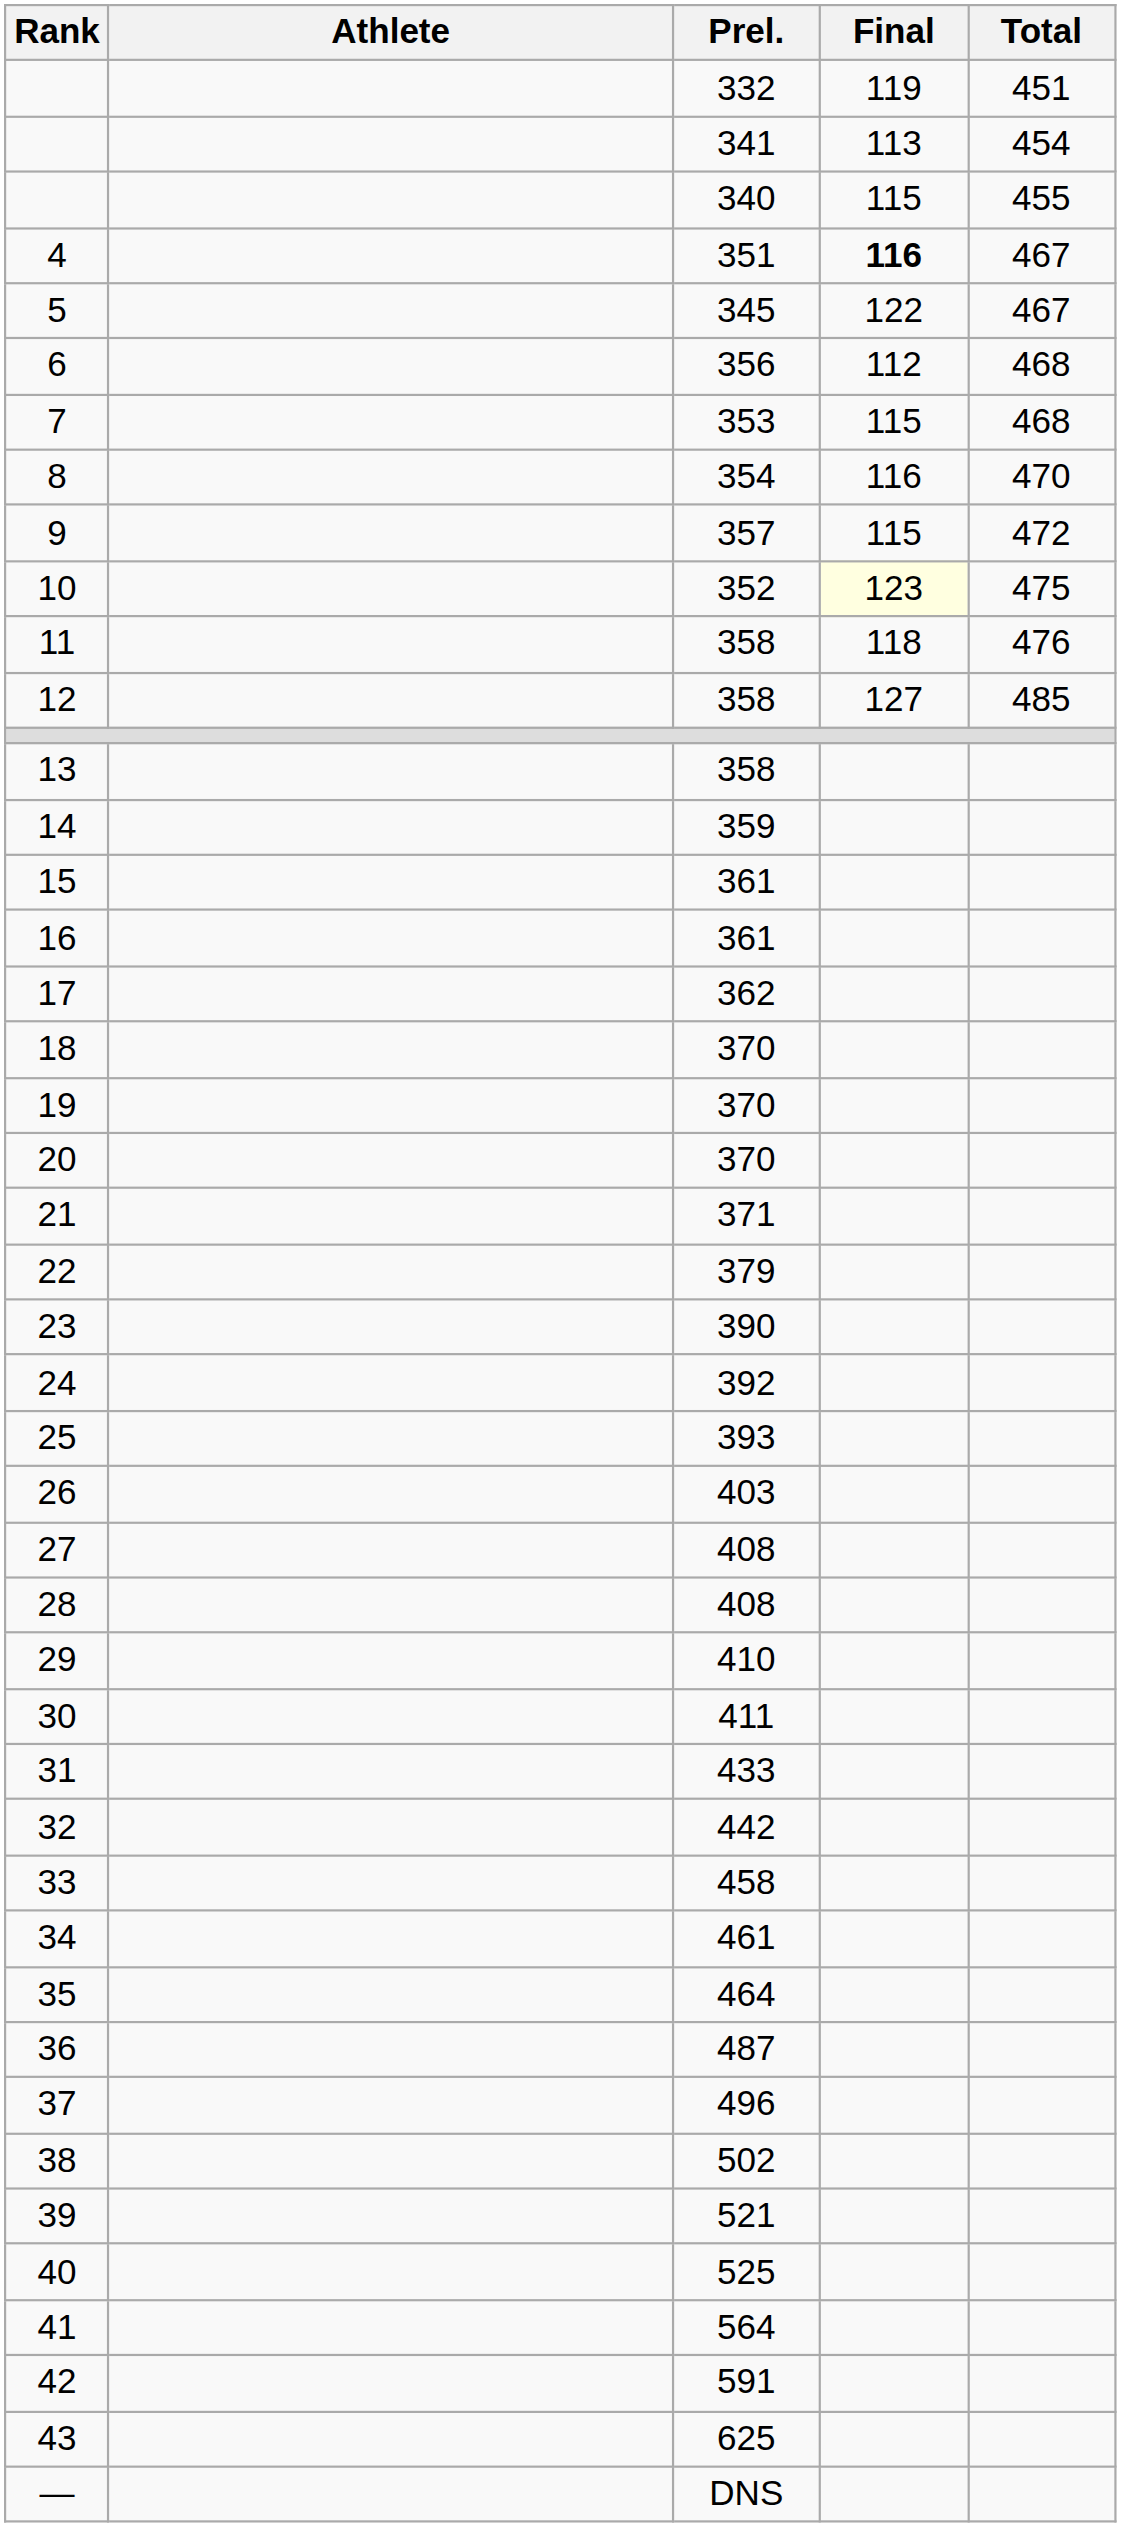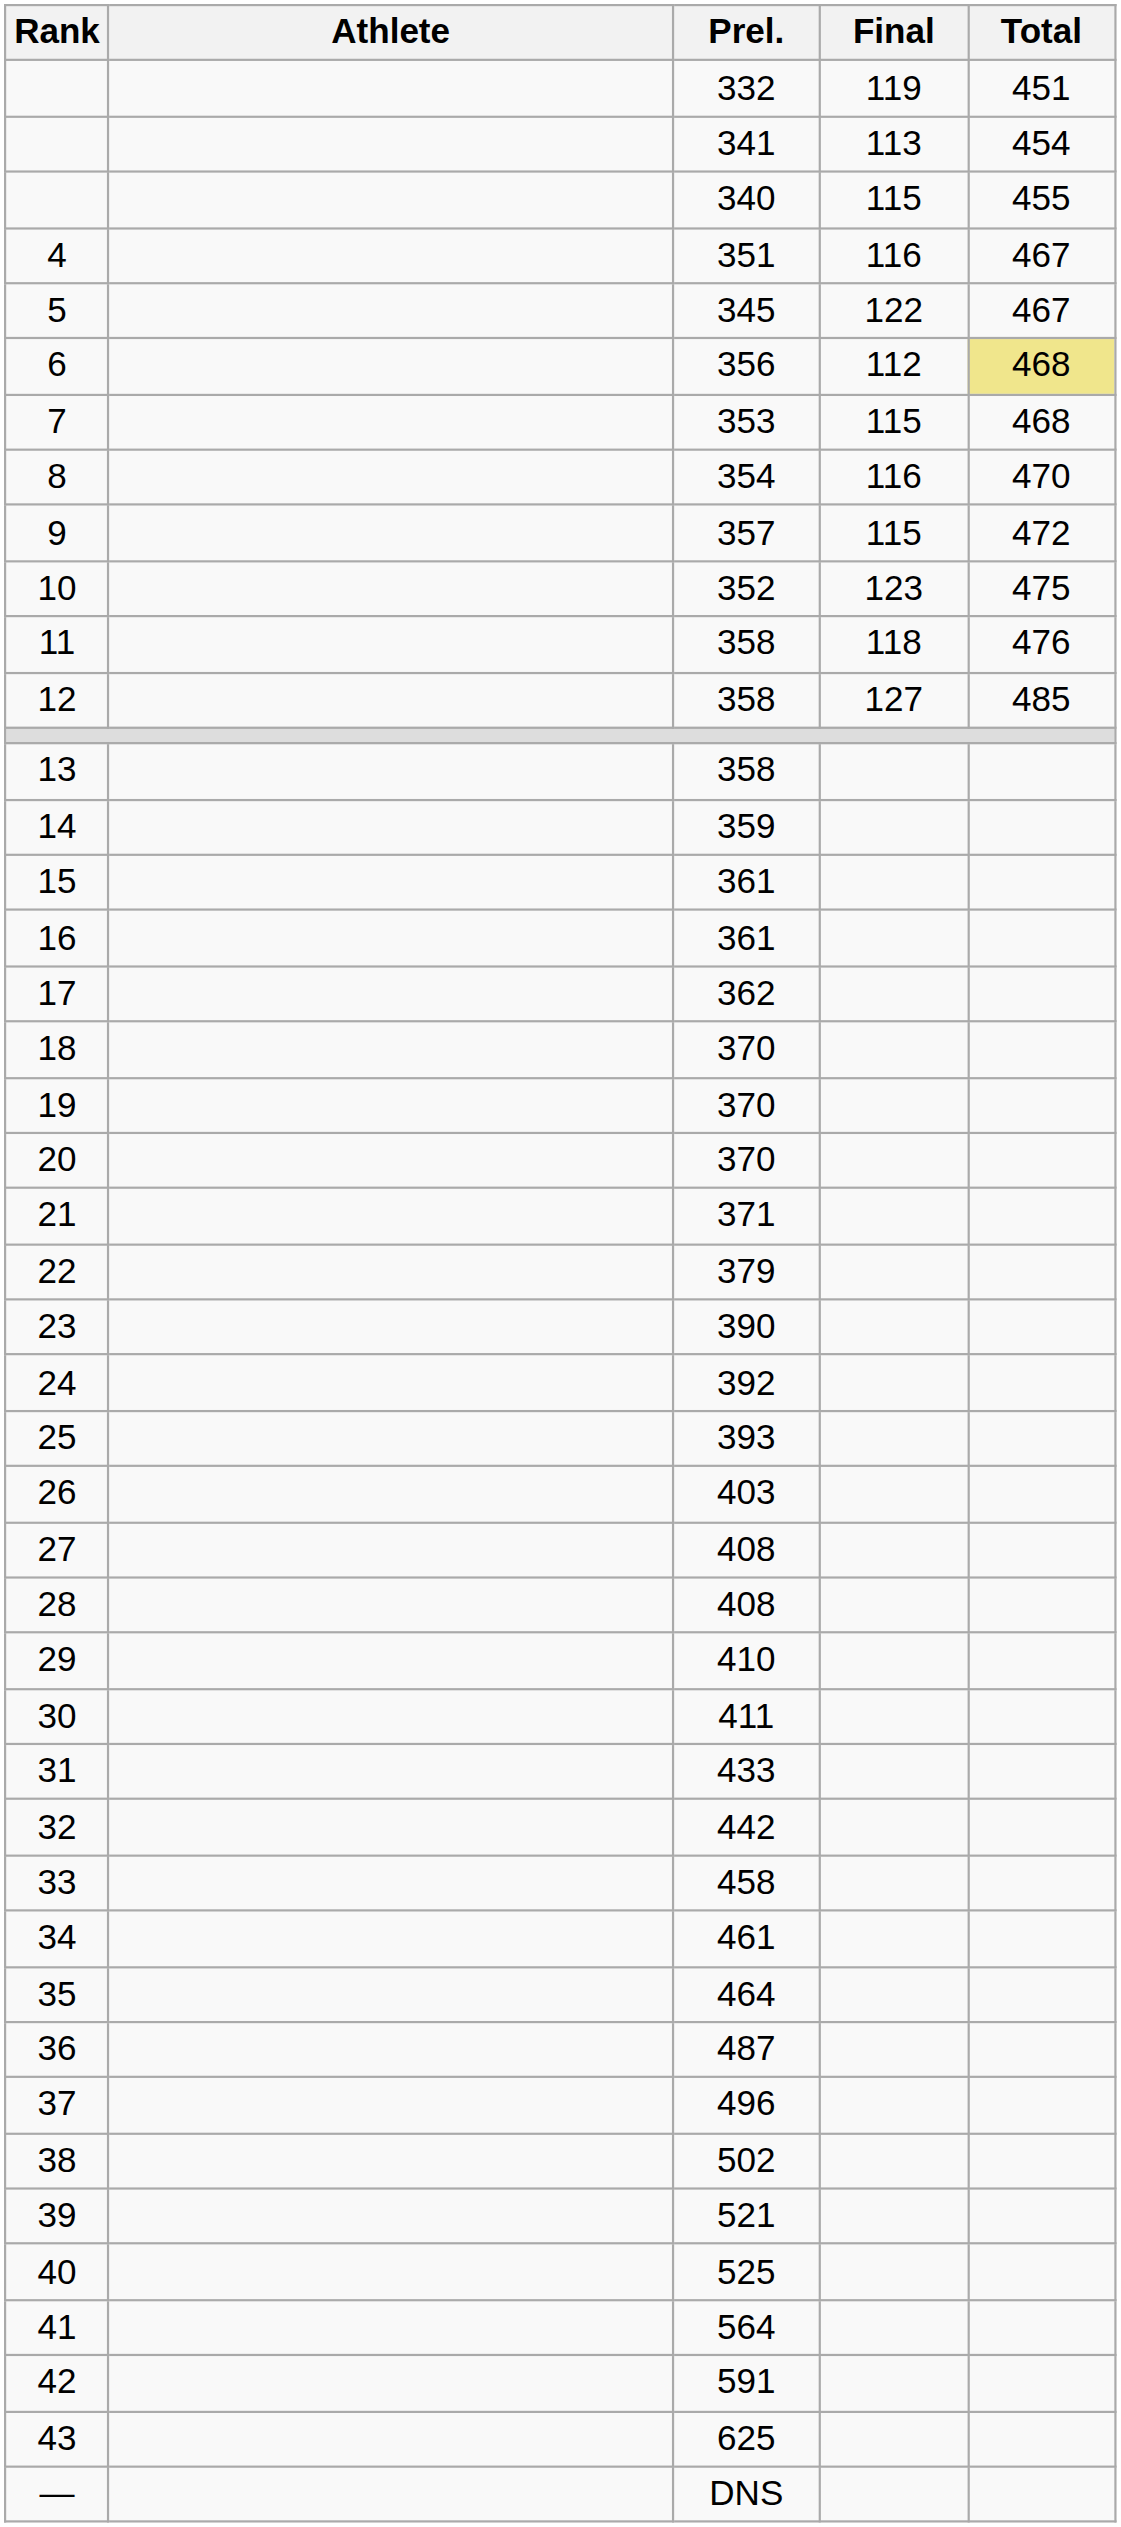(894, 254) bold -> (894, 254) normal
(1041, 365) no background -> (1041, 365) khaki background
(894, 587) lightyellow background -> (894, 587) no background
